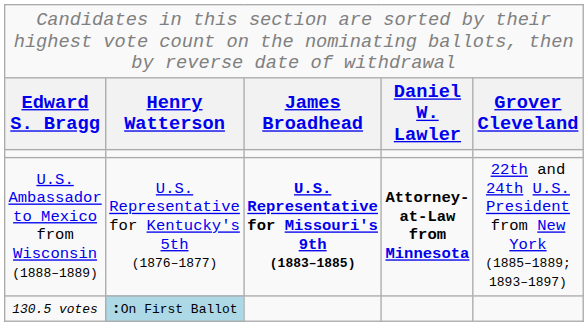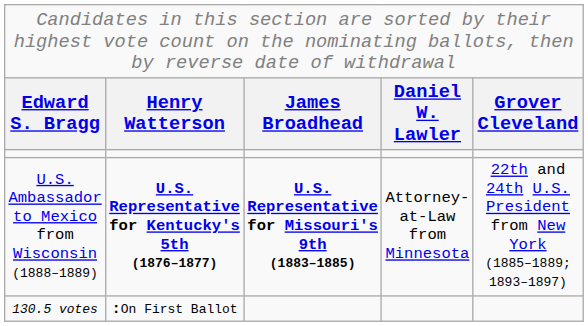(175, 225) normal -> (175, 226) bold
(427, 226) bold -> (427, 226) normal
(175, 308) lightblue background -> (175, 308) no background
